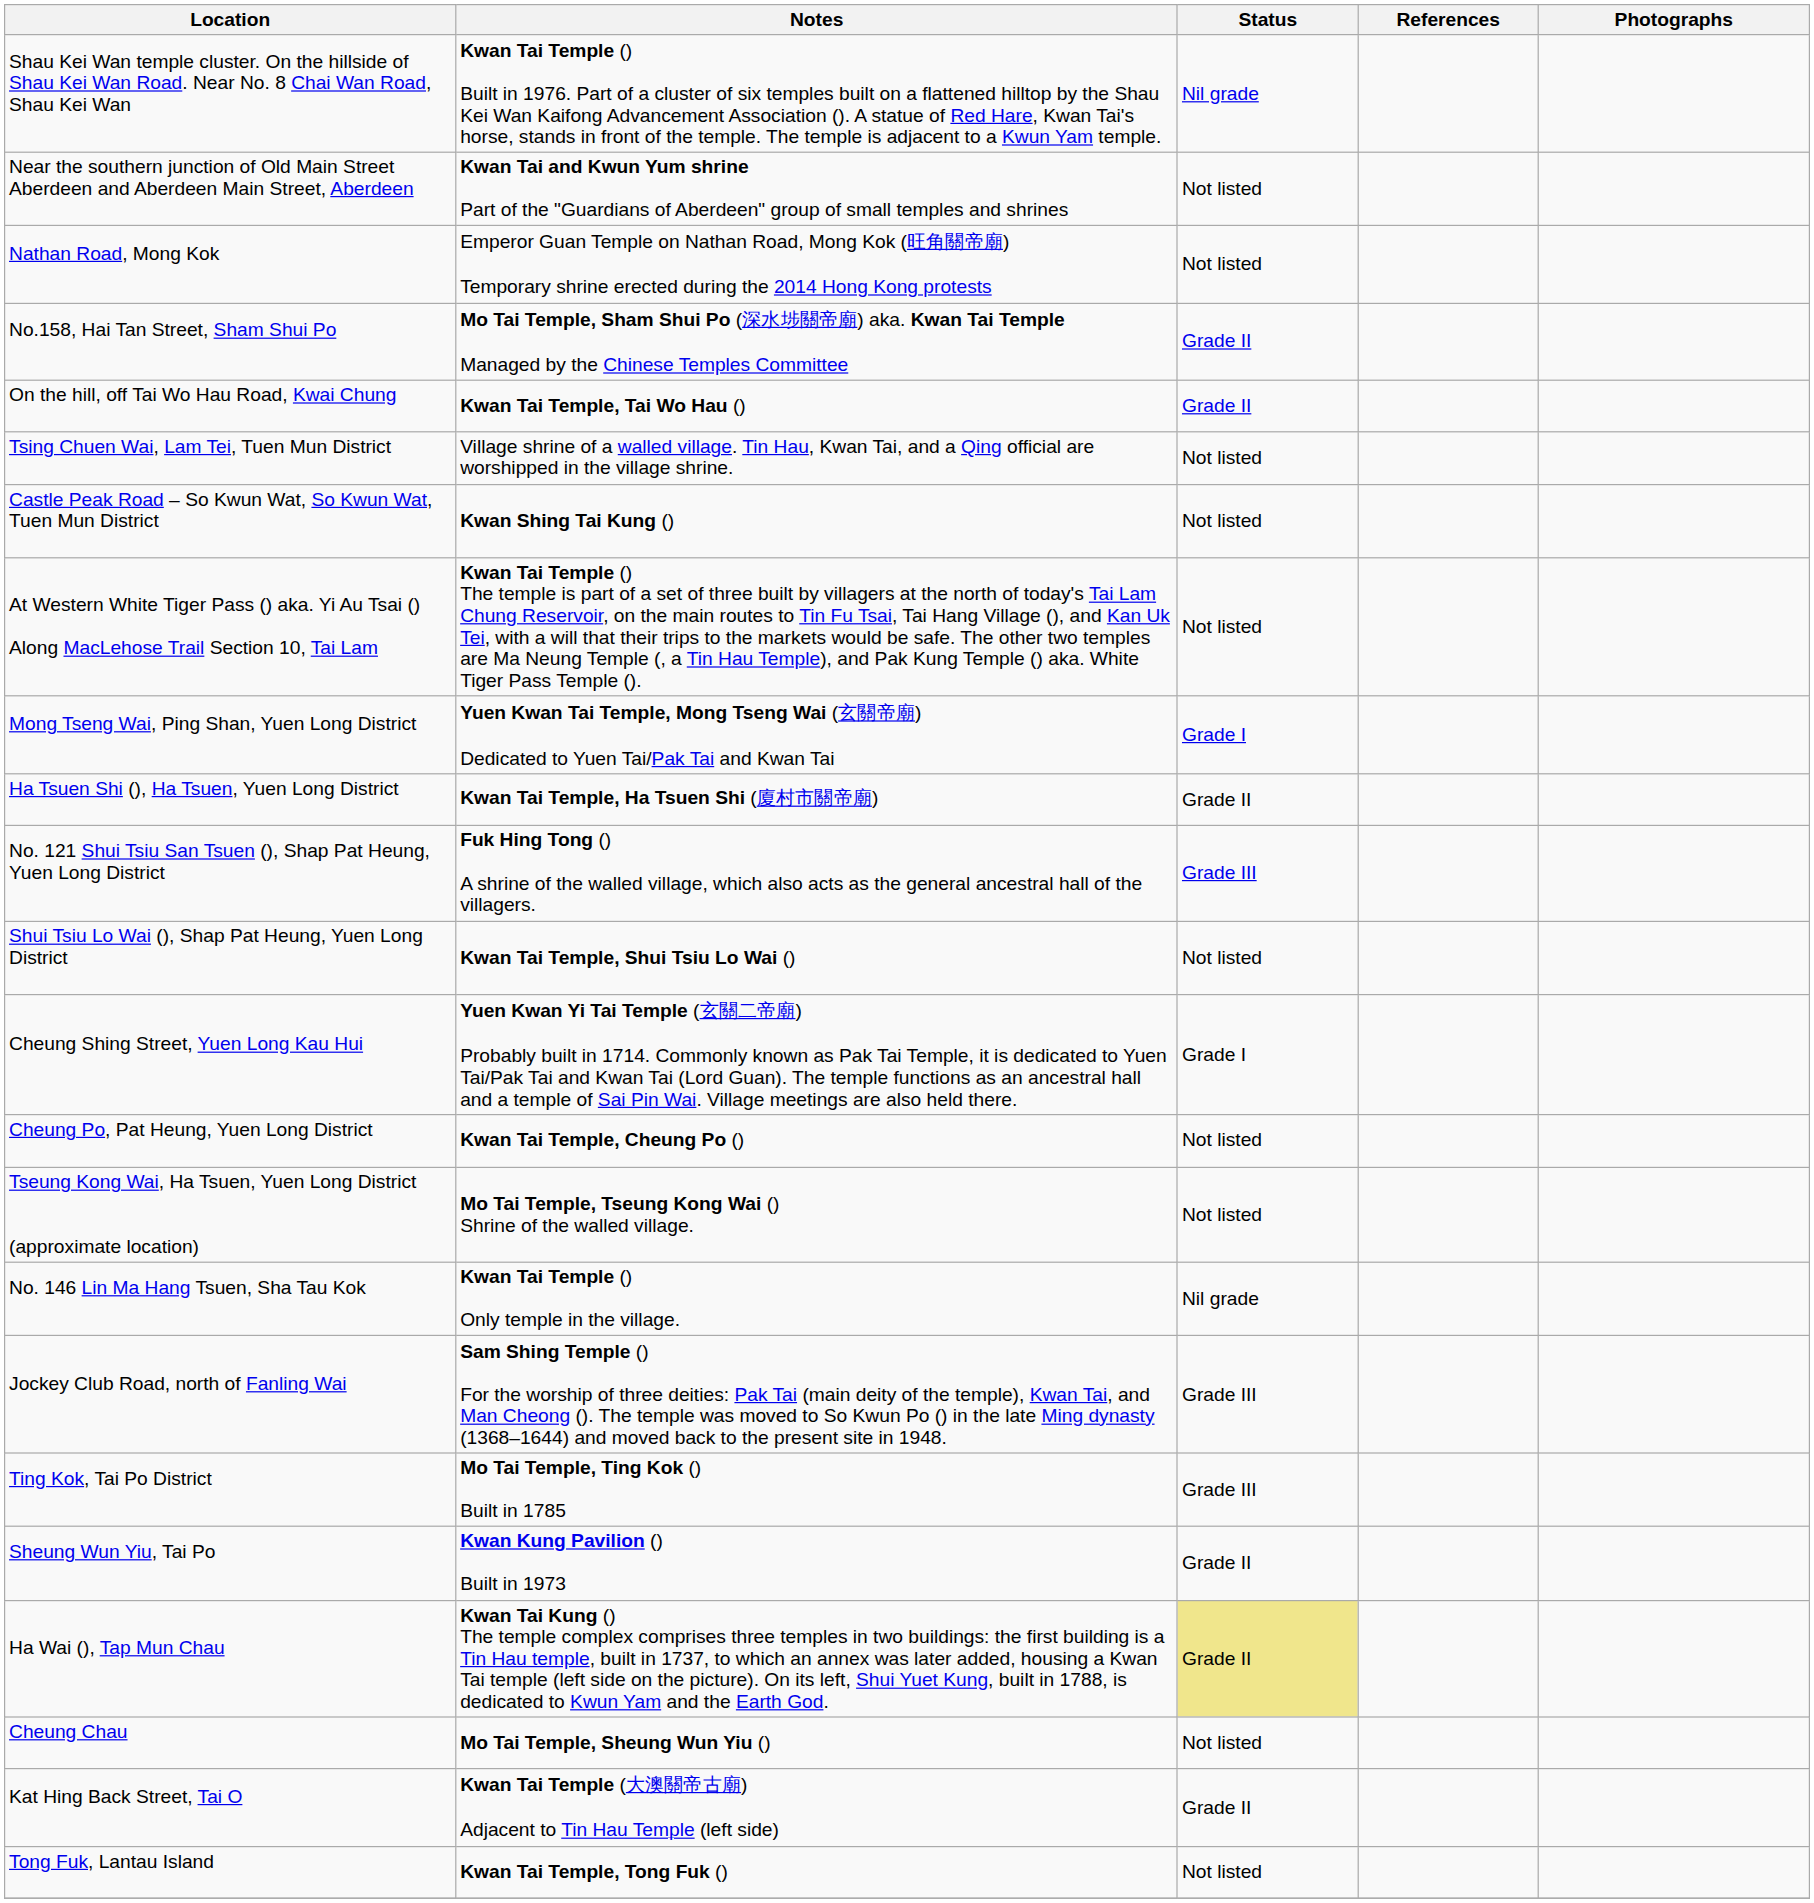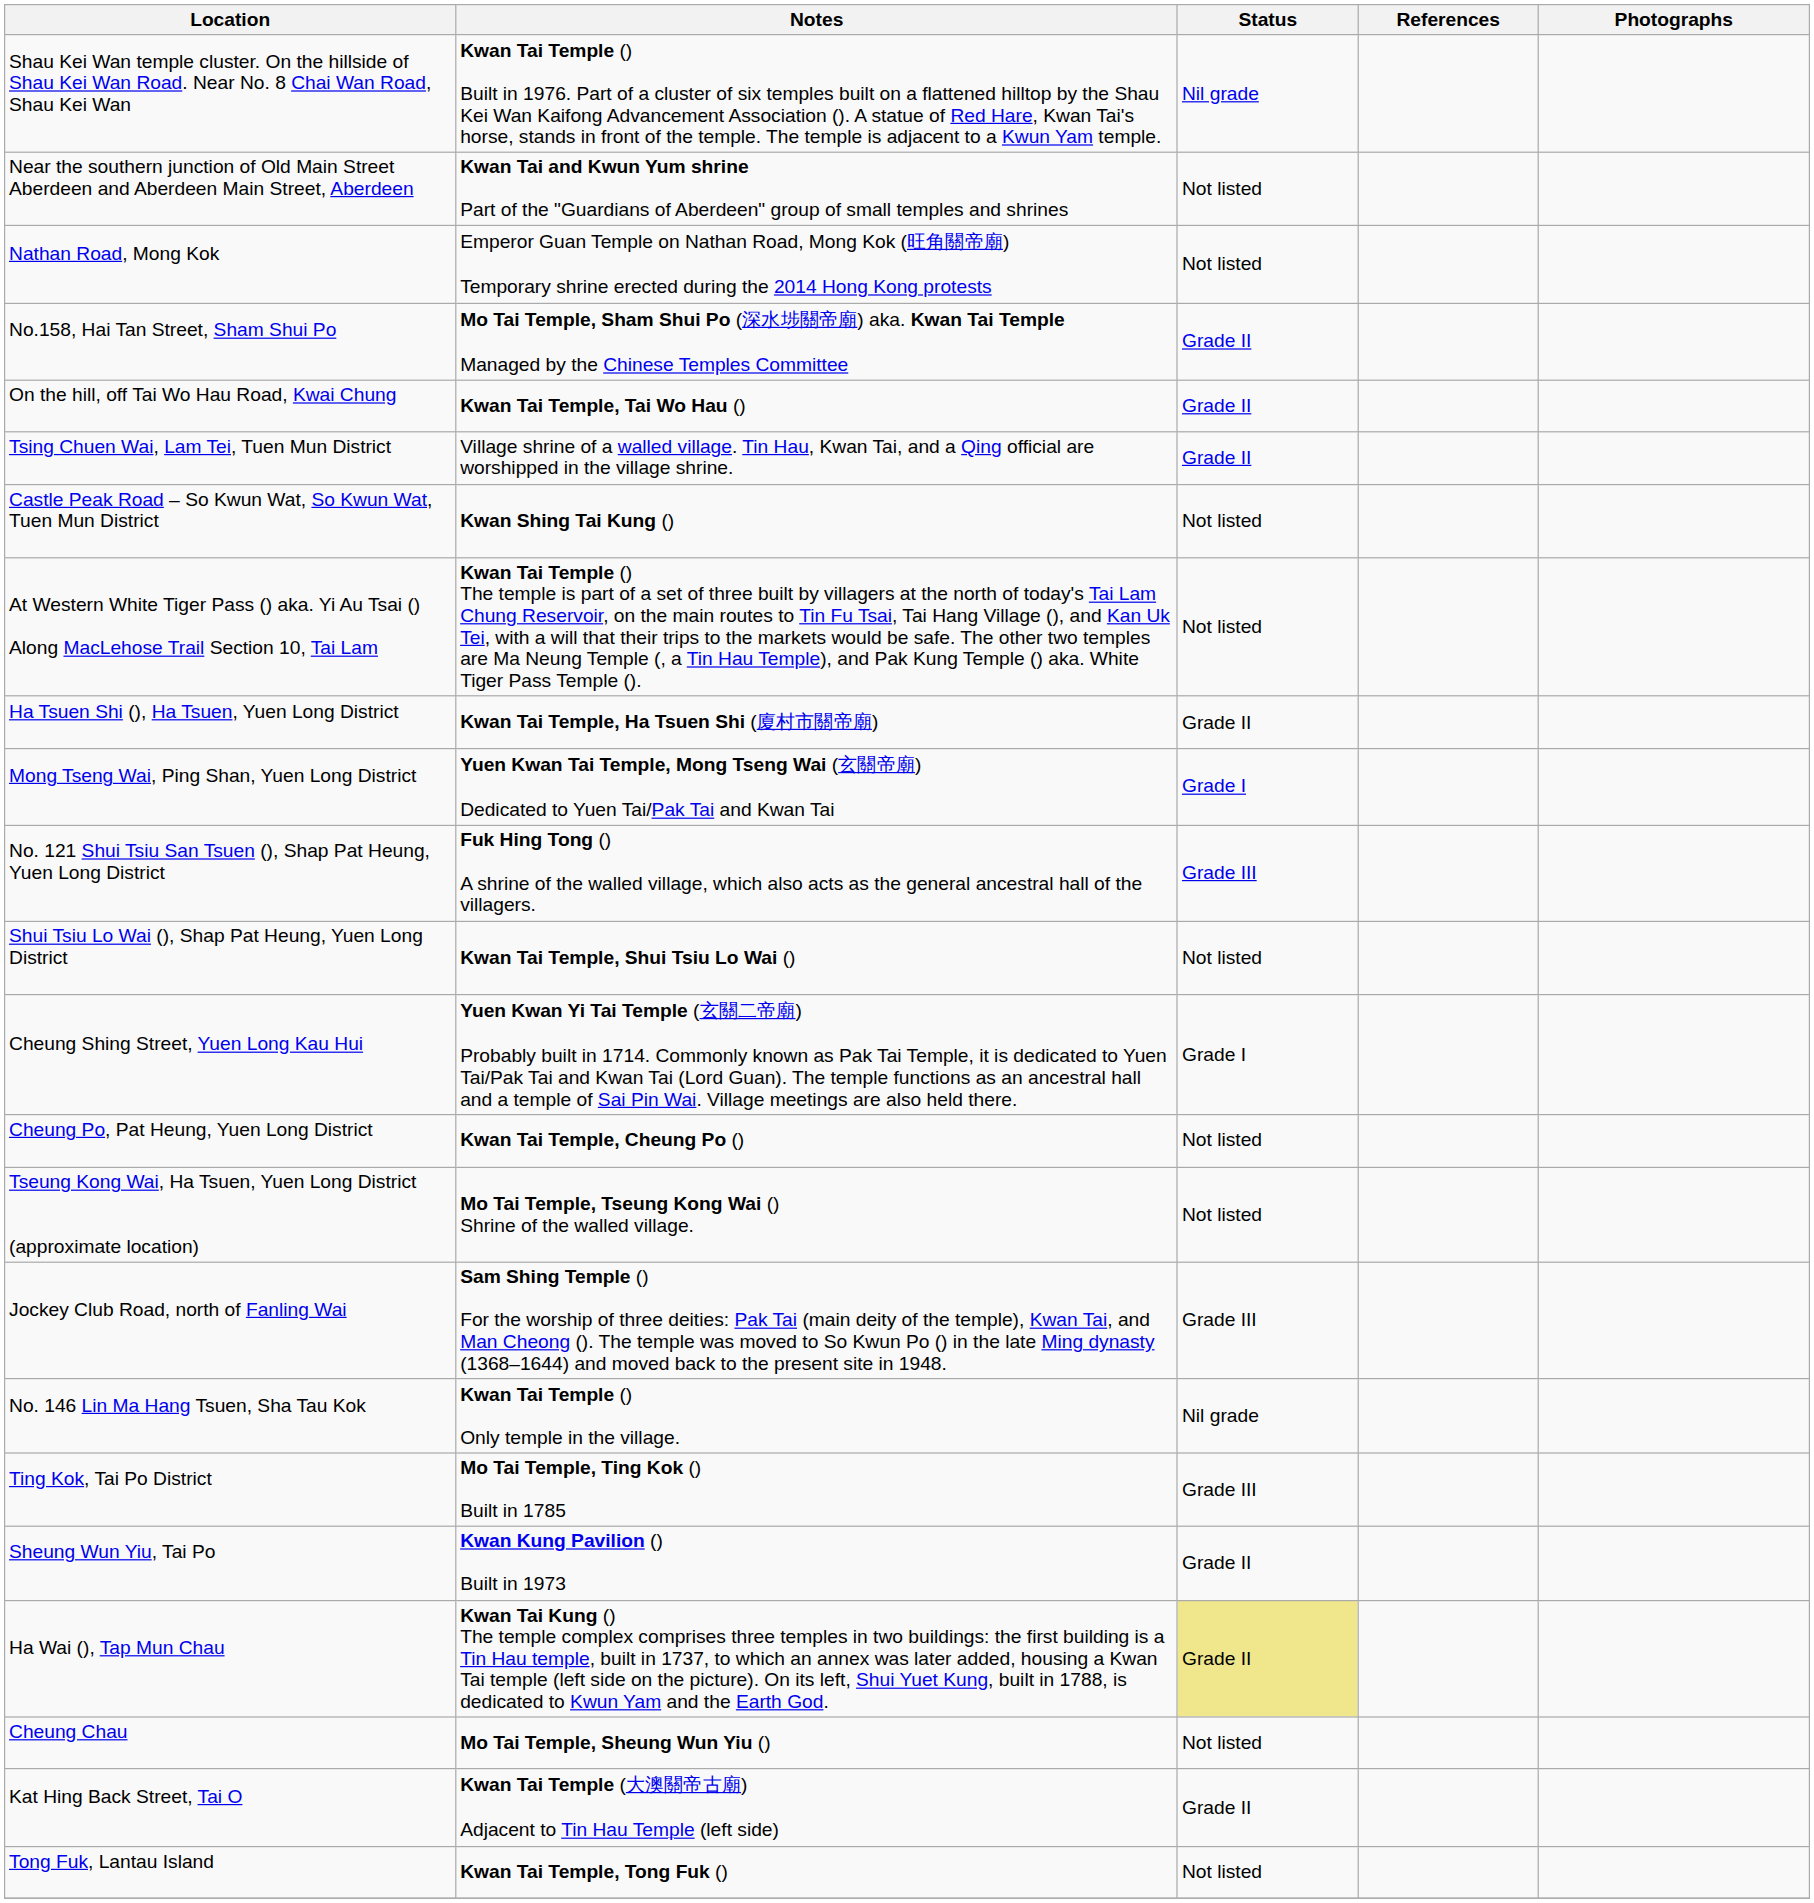(1222, 458) Not listed -> (1217, 458) Grade II
rows swapped: (204, 788) <-> (213, 723)
rows swapped: (178, 1383) <-> (187, 1288)
